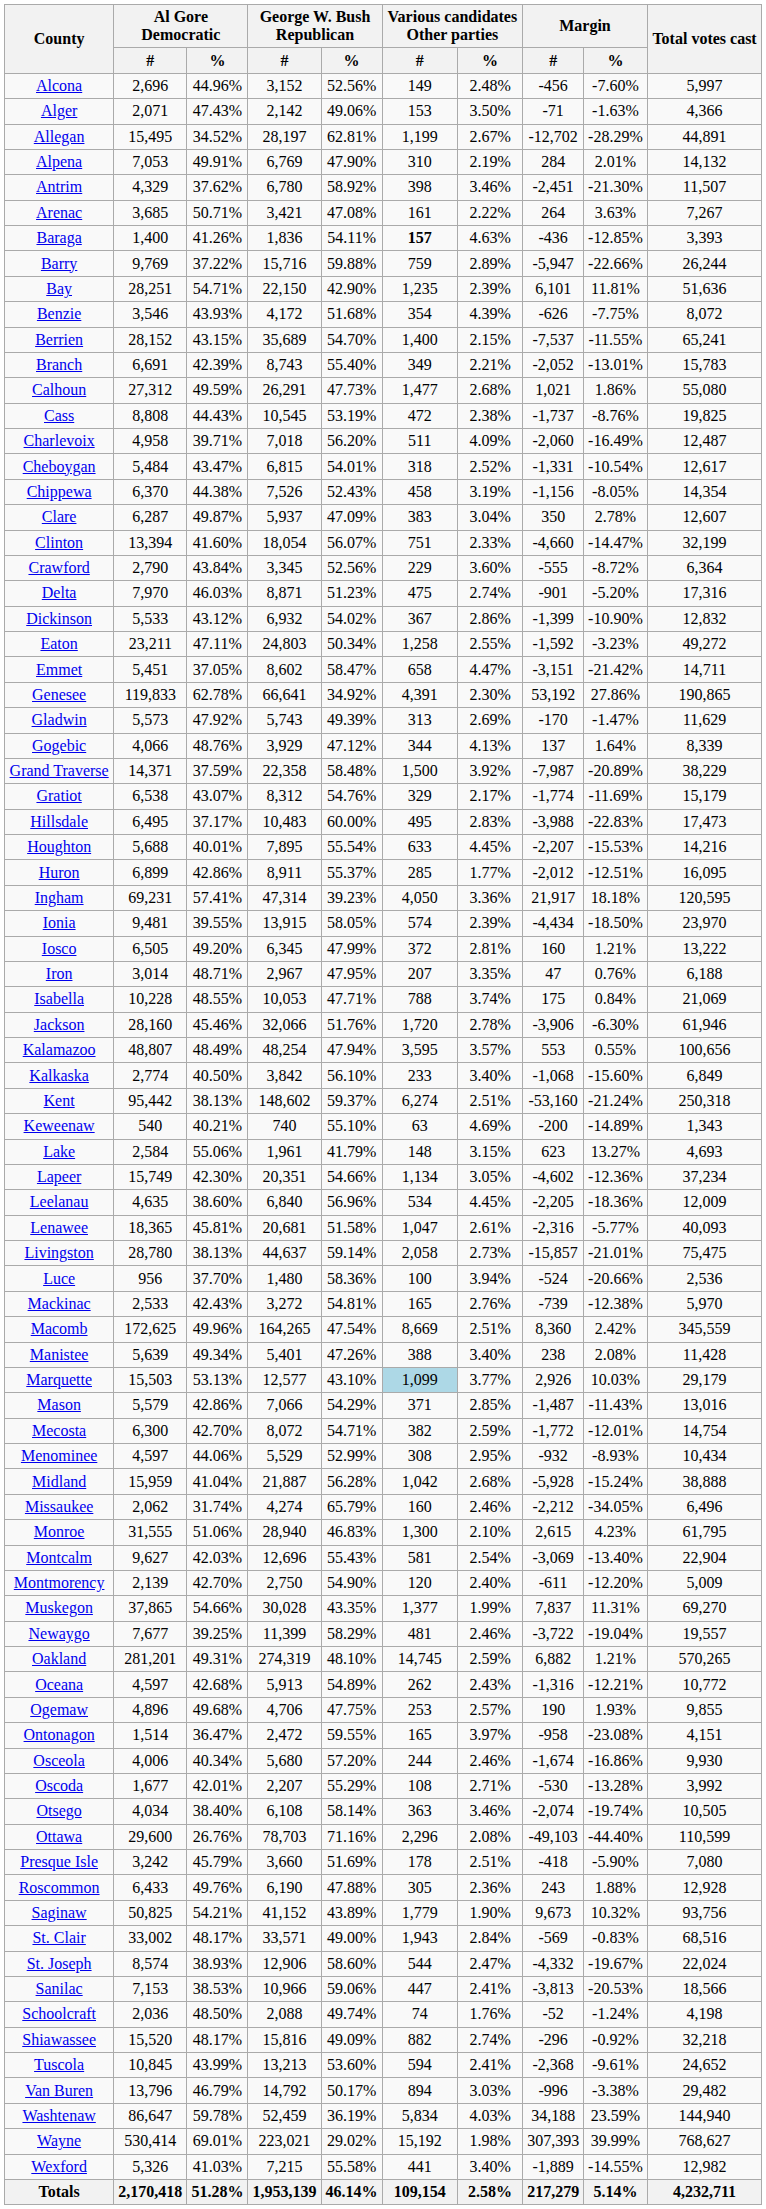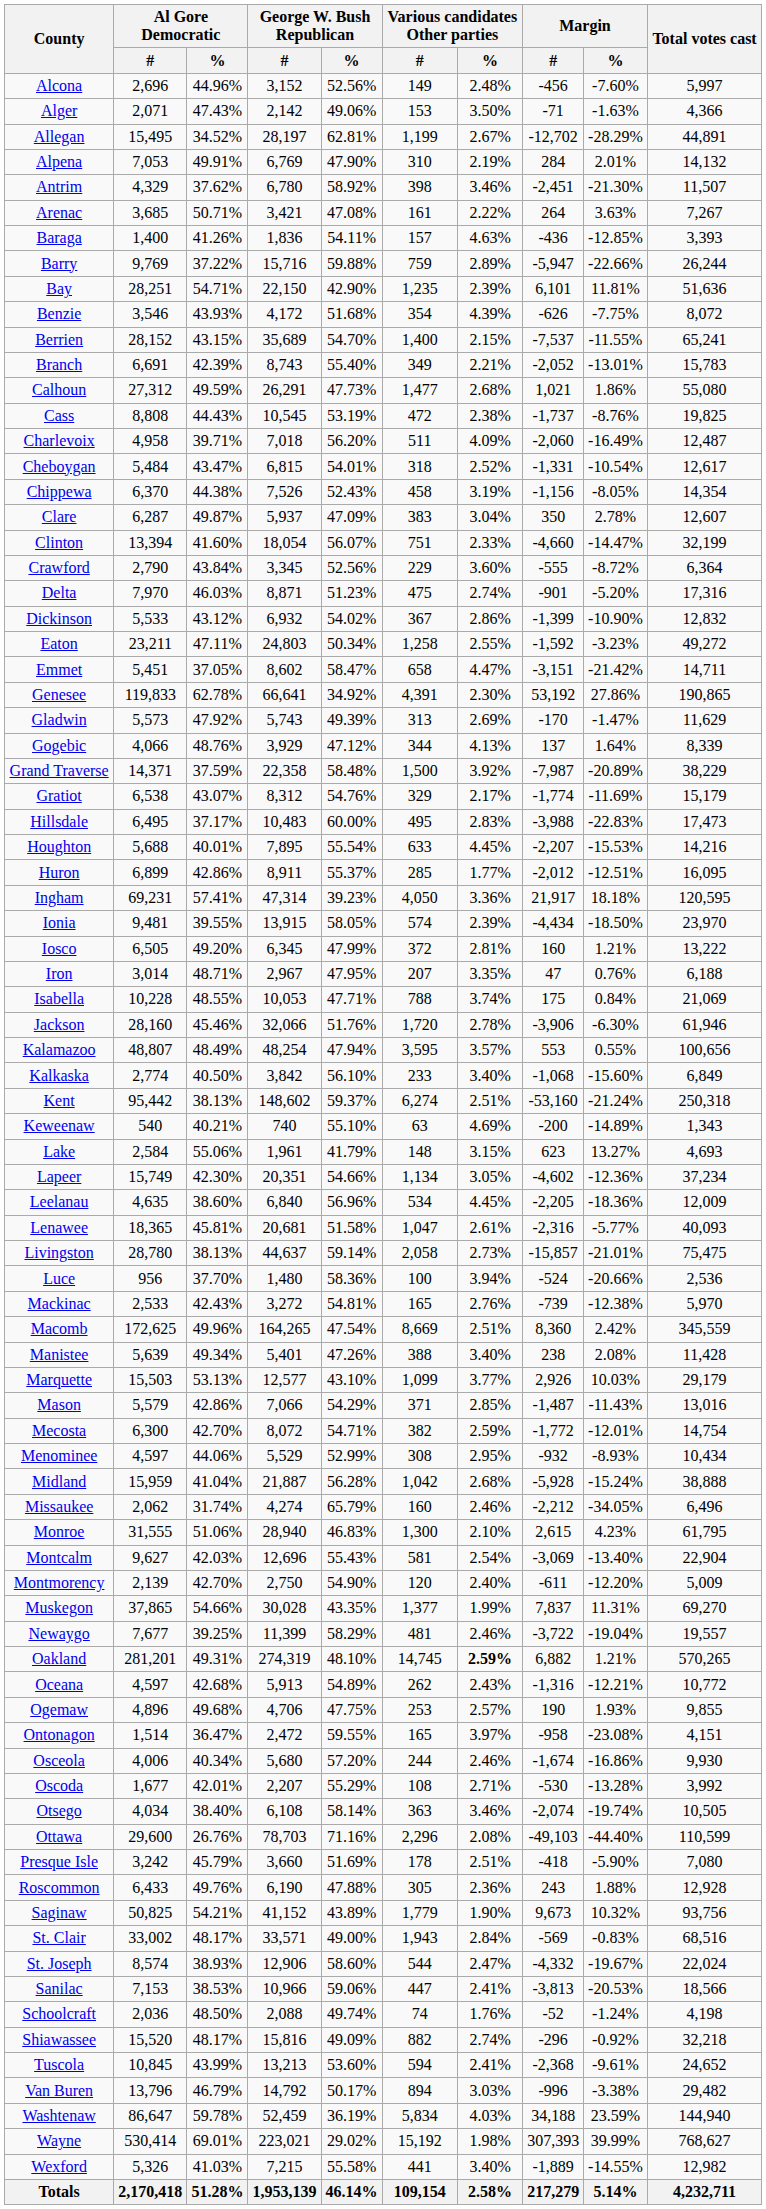(420, 238) bold -> (420, 238) normal
(420, 1380) lightblue background -> (420, 1380) no background
(490, 1659) normal -> (490, 1659) bold
